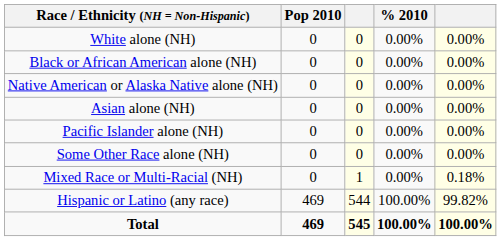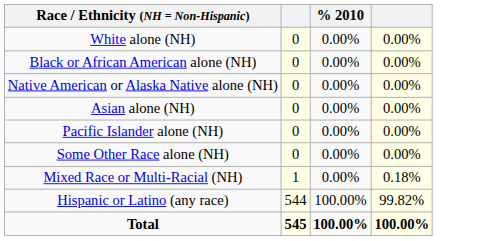- column: (313, 16)
